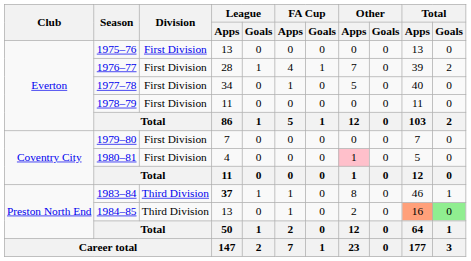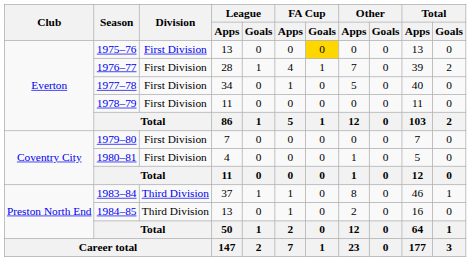(322, 49) no background -> (322, 49) gold background
(354, 157) pink background -> (354, 157) no background
(227, 193) bold -> (227, 193) normal
(417, 211) lightsalmon background -> (417, 211) no background
(449, 211) lightgreen background -> (449, 211) no background
